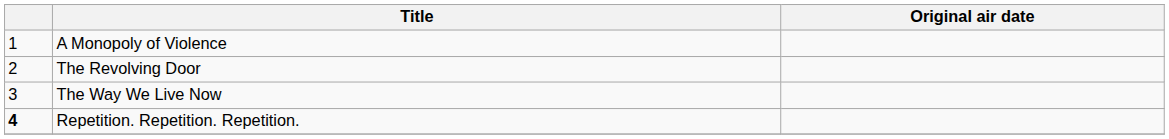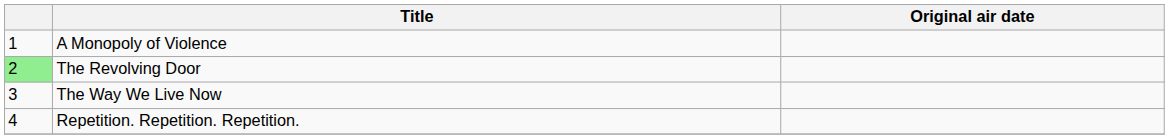(13, 69) no background -> (13, 69) lightgreen background
(13, 120) bold -> (13, 120) normal
